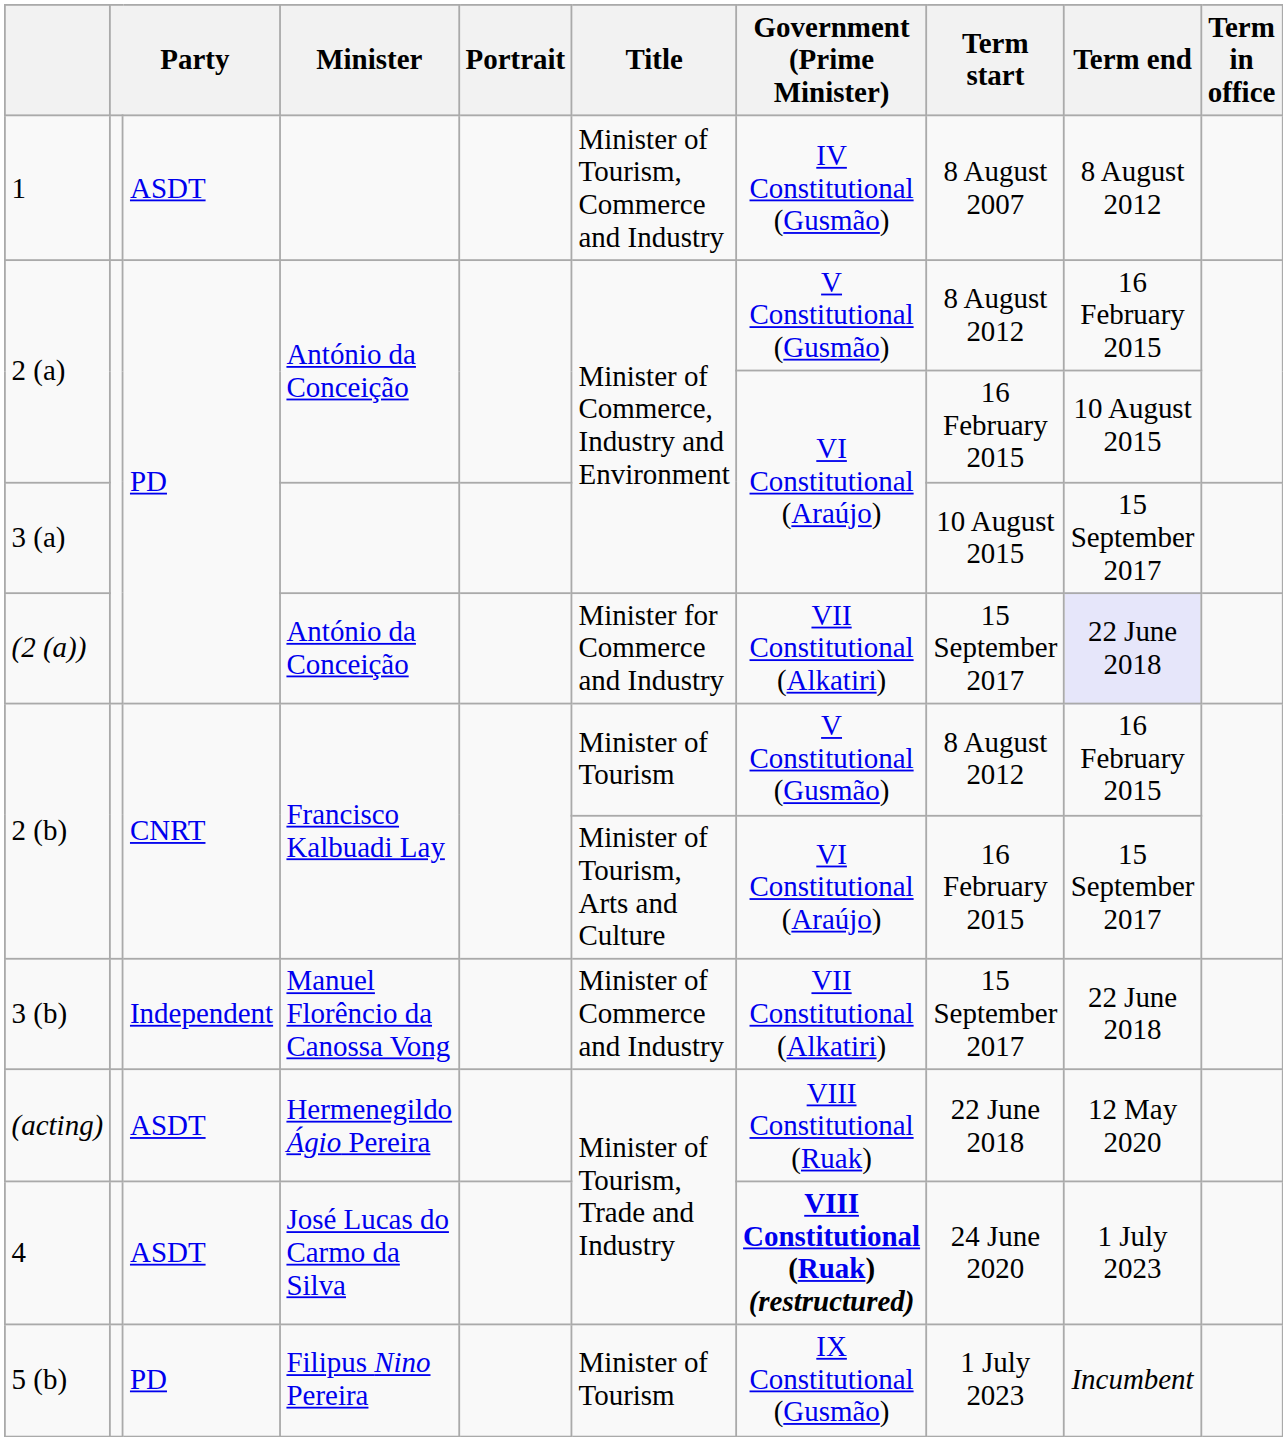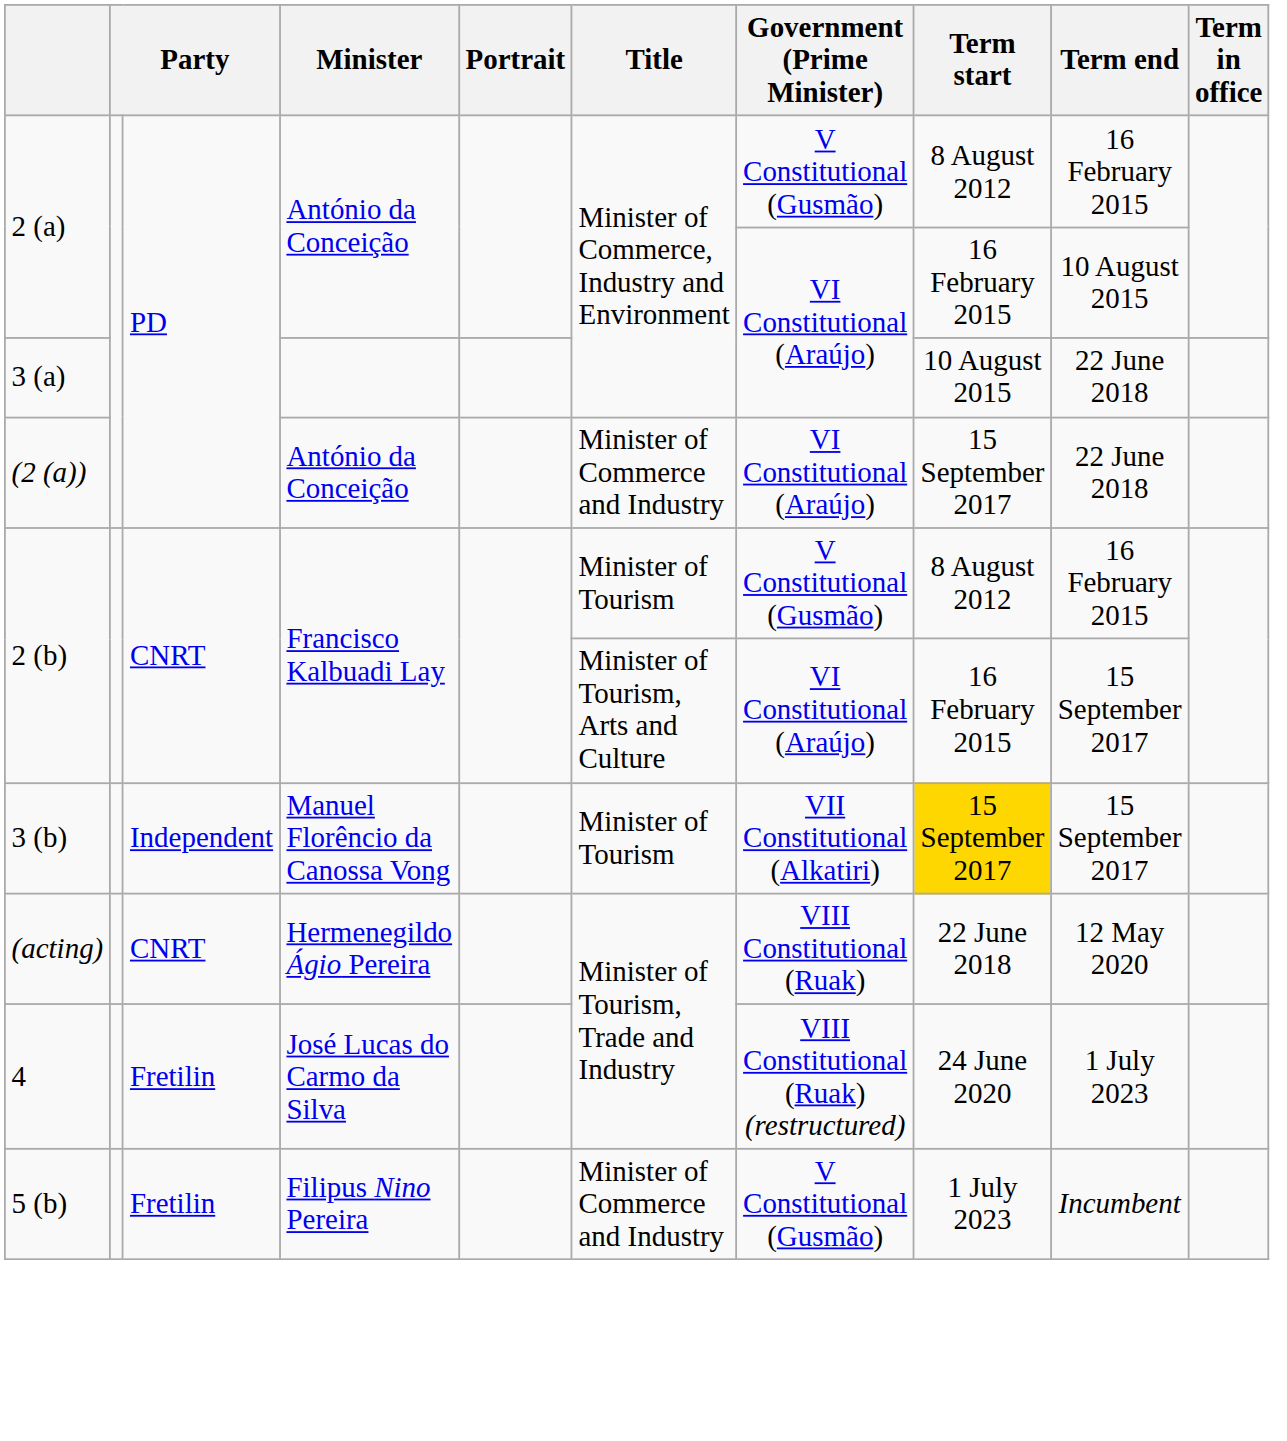- row: (19, 187)
(1133, 536) 15 September 2017 -> (1120, 377) 22 June 2018
(651, 648) Minister for Commerce and Industry -> (651, 471) Minister of Commerce and Industry
(832, 648) VII Constitutional (Alkatiri) -> (825, 471) VI Constitutional (Araújo)
(1133, 648) lavender background -> (1120, 471) no background
(651, 1013) Minister of Commerce and Industry -> (643, 837) Minister of Tourism
(995, 1013) no background -> (982, 837) gold background
(1133, 1013) 22 June 2018 -> (1120, 837) 15 September 2017
(168, 1125) ASDT -> (168, 948) CNRT
(168, 1252) ASDT -> (173, 1076) Fretilin
(832, 1252) bold -> (825, 1076) normal
(148, 1379) PD -> (173, 1203) Fretilin
(643, 1379) Minister of Tourism -> (651, 1203) Minister of Commerce and Industry
(832, 1379) IX Constitutional (Gusmão) -> (825, 1203) V Constitutional (Gusmão)
